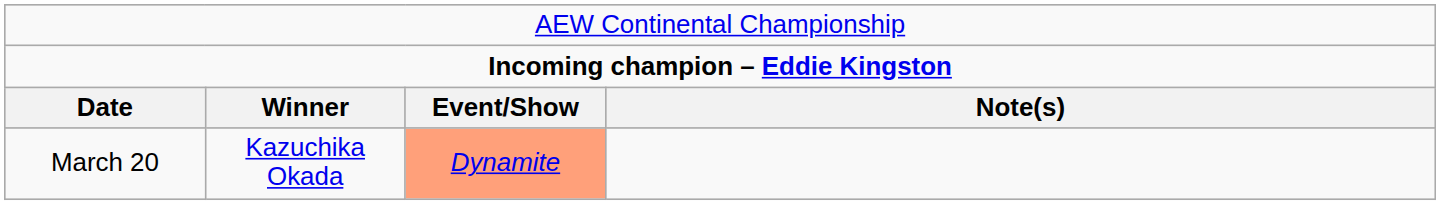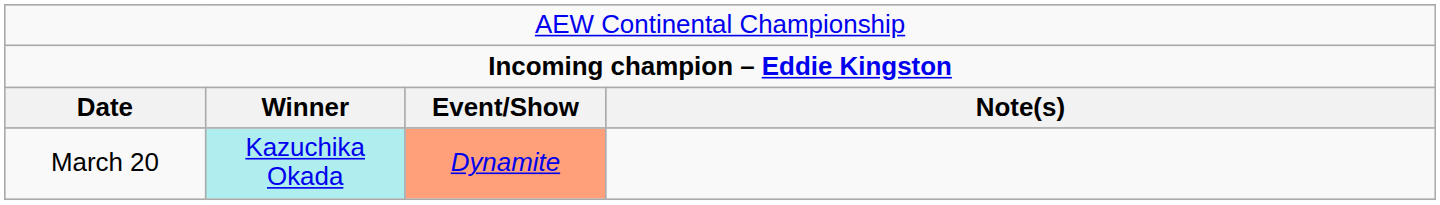(305, 162) no background -> (305, 162) paleturquoise background
